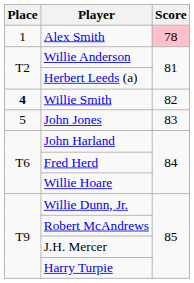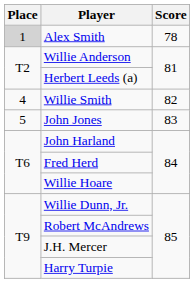(23, 36) no background -> (23, 36) lightgrey background
(171, 36) pink background -> (171, 36) no background
(23, 99) bold -> (23, 99) normal
